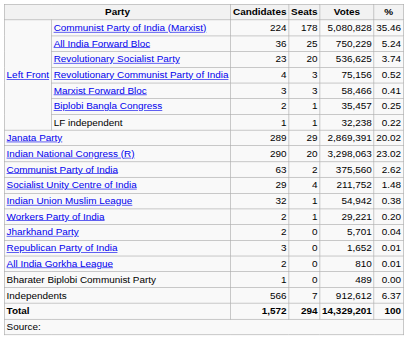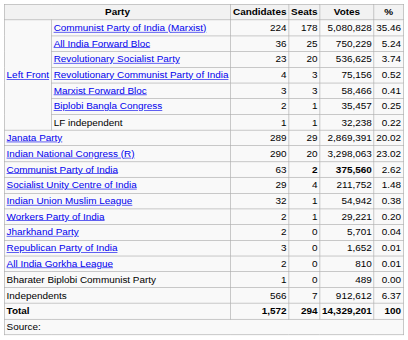(315, 169) normal -> (315, 169) bold
(354, 169) normal -> (354, 169) bold
